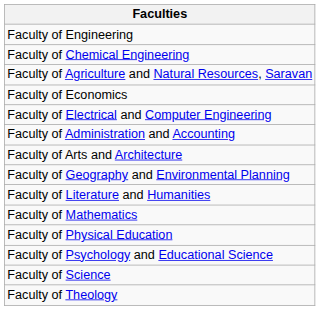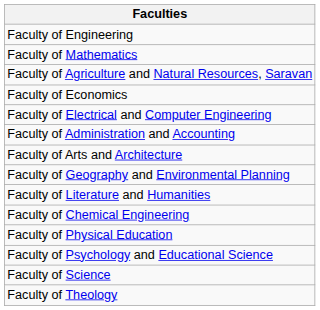(98, 54) Faculty of Chemical Engineering -> (72, 54) Faculty of Mathematics
(72, 214) Faculty of Mathematics -> (98, 214) Faculty of Chemical Engineering
